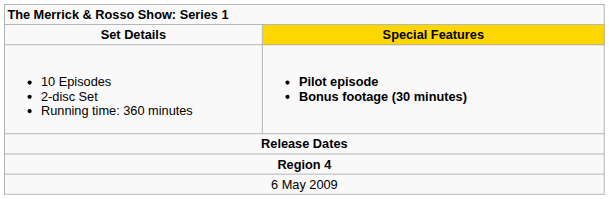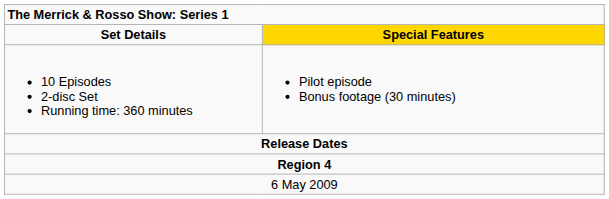(433, 89) bold -> (433, 89) normal
